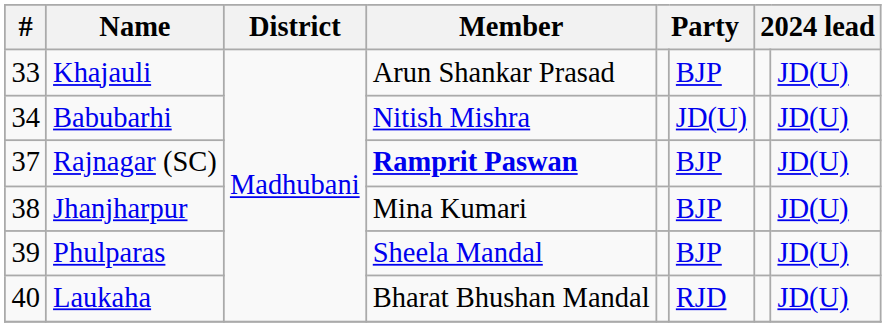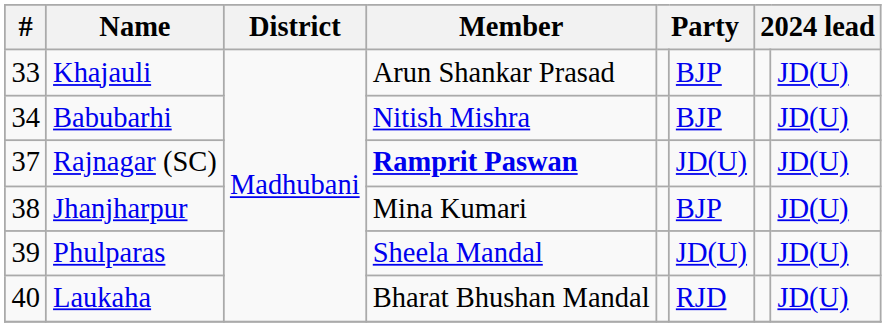(711, 117) JD(U) -> (699, 117) BJP
(699, 162) BJP -> (711, 162) JD(U)
(699, 252) BJP -> (711, 252) JD(U)
